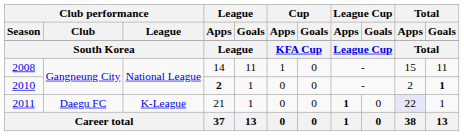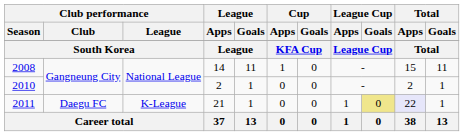(219, 85) bold -> (219, 85) normal
(442, 85) bold -> (442, 85) normal
(346, 103) bold -> (346, 103) normal
(378, 103) no background -> (378, 103) khaki background
